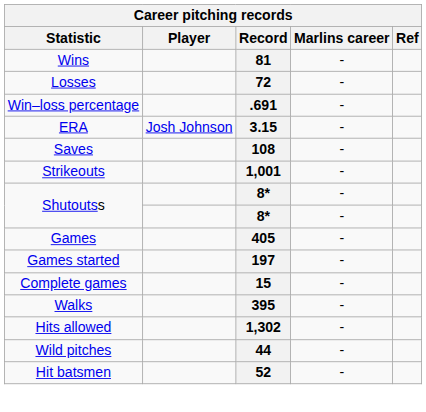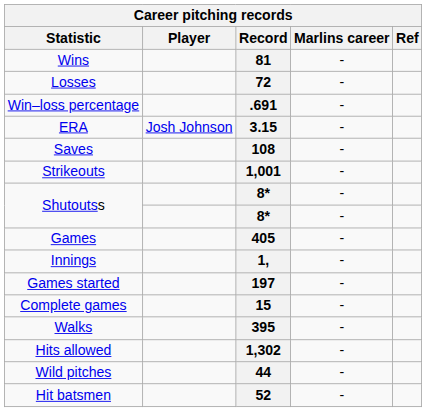+ row: (73, 261)
